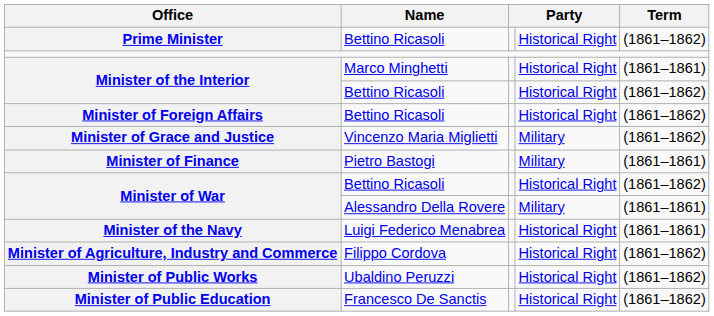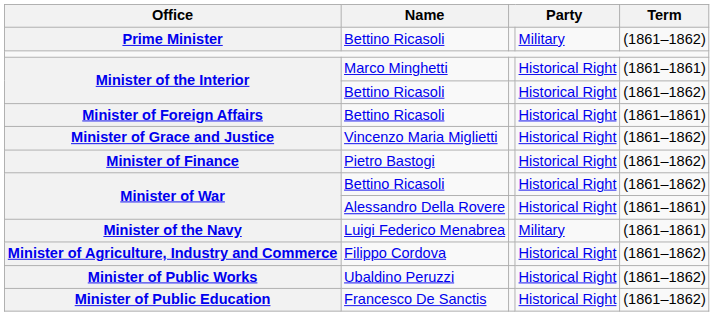(568, 39) Historical Right -> (542, 39) Military
(664, 115) (1861–1862) -> (664, 115) (1861–1861)
(542, 138) Military -> (568, 138) Historical Right
(542, 161) Military -> (568, 161) Historical Right
(664, 161) (1861–1861) -> (664, 161) (1861–1862)
(542, 207) Military -> (568, 207) Historical Right
(568, 230) Historical Right -> (542, 230) Military
